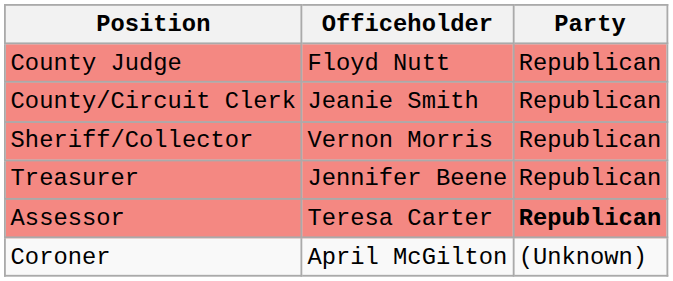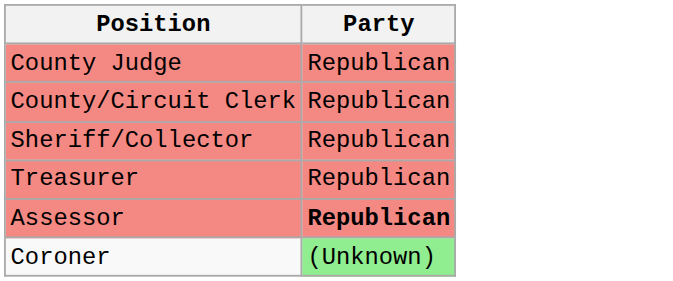- column: (407, 24)
(583, 257) no background -> (372, 257) lightgreen background
